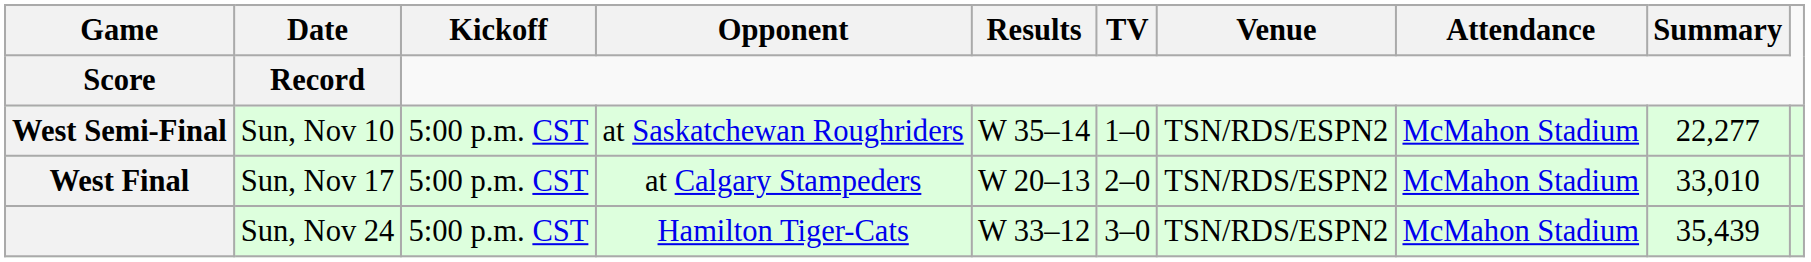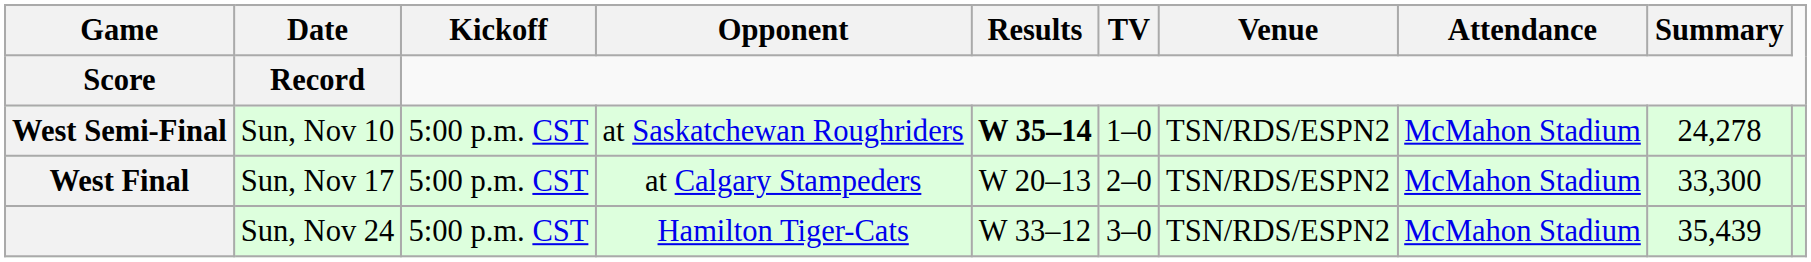(1034, 130) normal -> (1035, 130) bold
(1718, 130) 22,277 -> (1719, 130) 24,278
(1718, 181) 33,010 -> (1719, 181) 33,300
